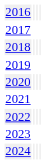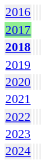(18, 29) no background -> (18, 29) lightgreen background
(18, 47) normal -> (18, 47) bold
